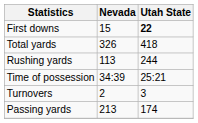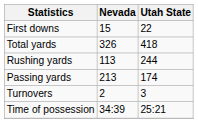(146, 28) bold -> (146, 28) normal
rows swapped: (39, 110) <-> (51, 77)
